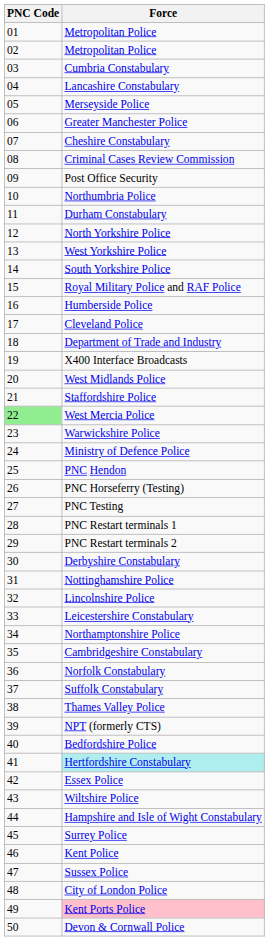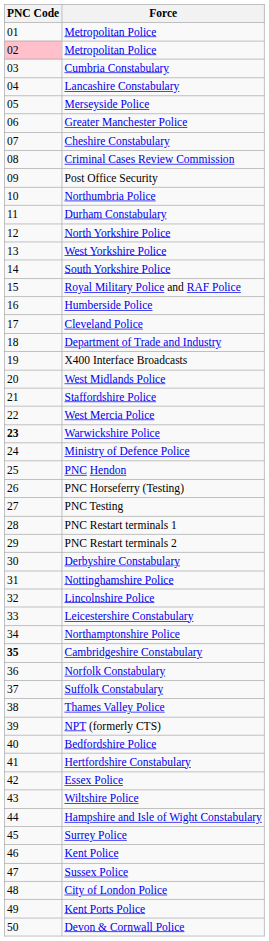(13, 50) no background -> (13, 50) pink background
(13, 415) lightgreen background -> (13, 415) no background
(13, 433) normal -> (13, 433) bold
(13, 653) normal -> (13, 653) bold
(128, 762) paleturquoise background -> (128, 762) no background
(105, 908) pink background -> (105, 908) no background
